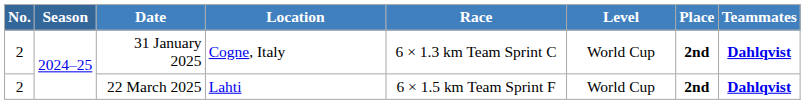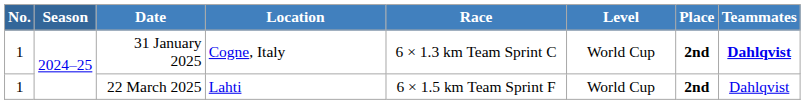(20, 52) 2 -> (20, 52) 1
(20, 86) 2 -> (20, 86) 1
(759, 86) bold -> (759, 86) normal
